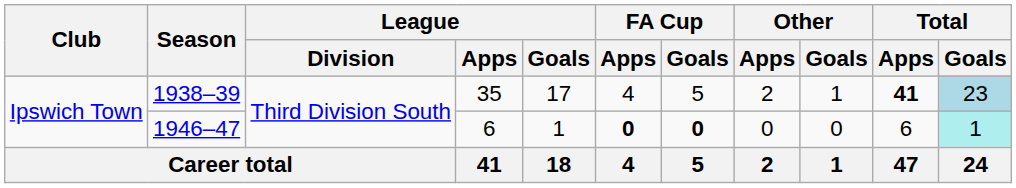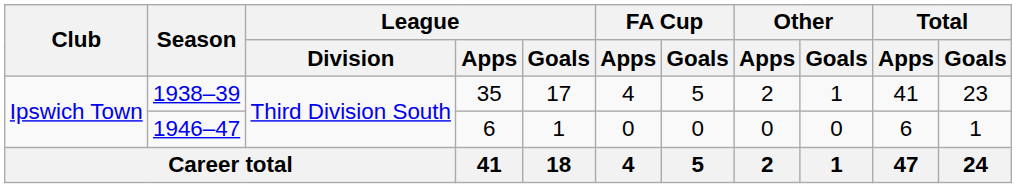(906, 93) bold -> (906, 93) normal
(975, 93) lightblue background -> (975, 93) no background
(628, 128) bold -> (628, 128) normal
(698, 128) bold -> (698, 128) normal
(975, 128) paleturquoise background -> (975, 128) no background
